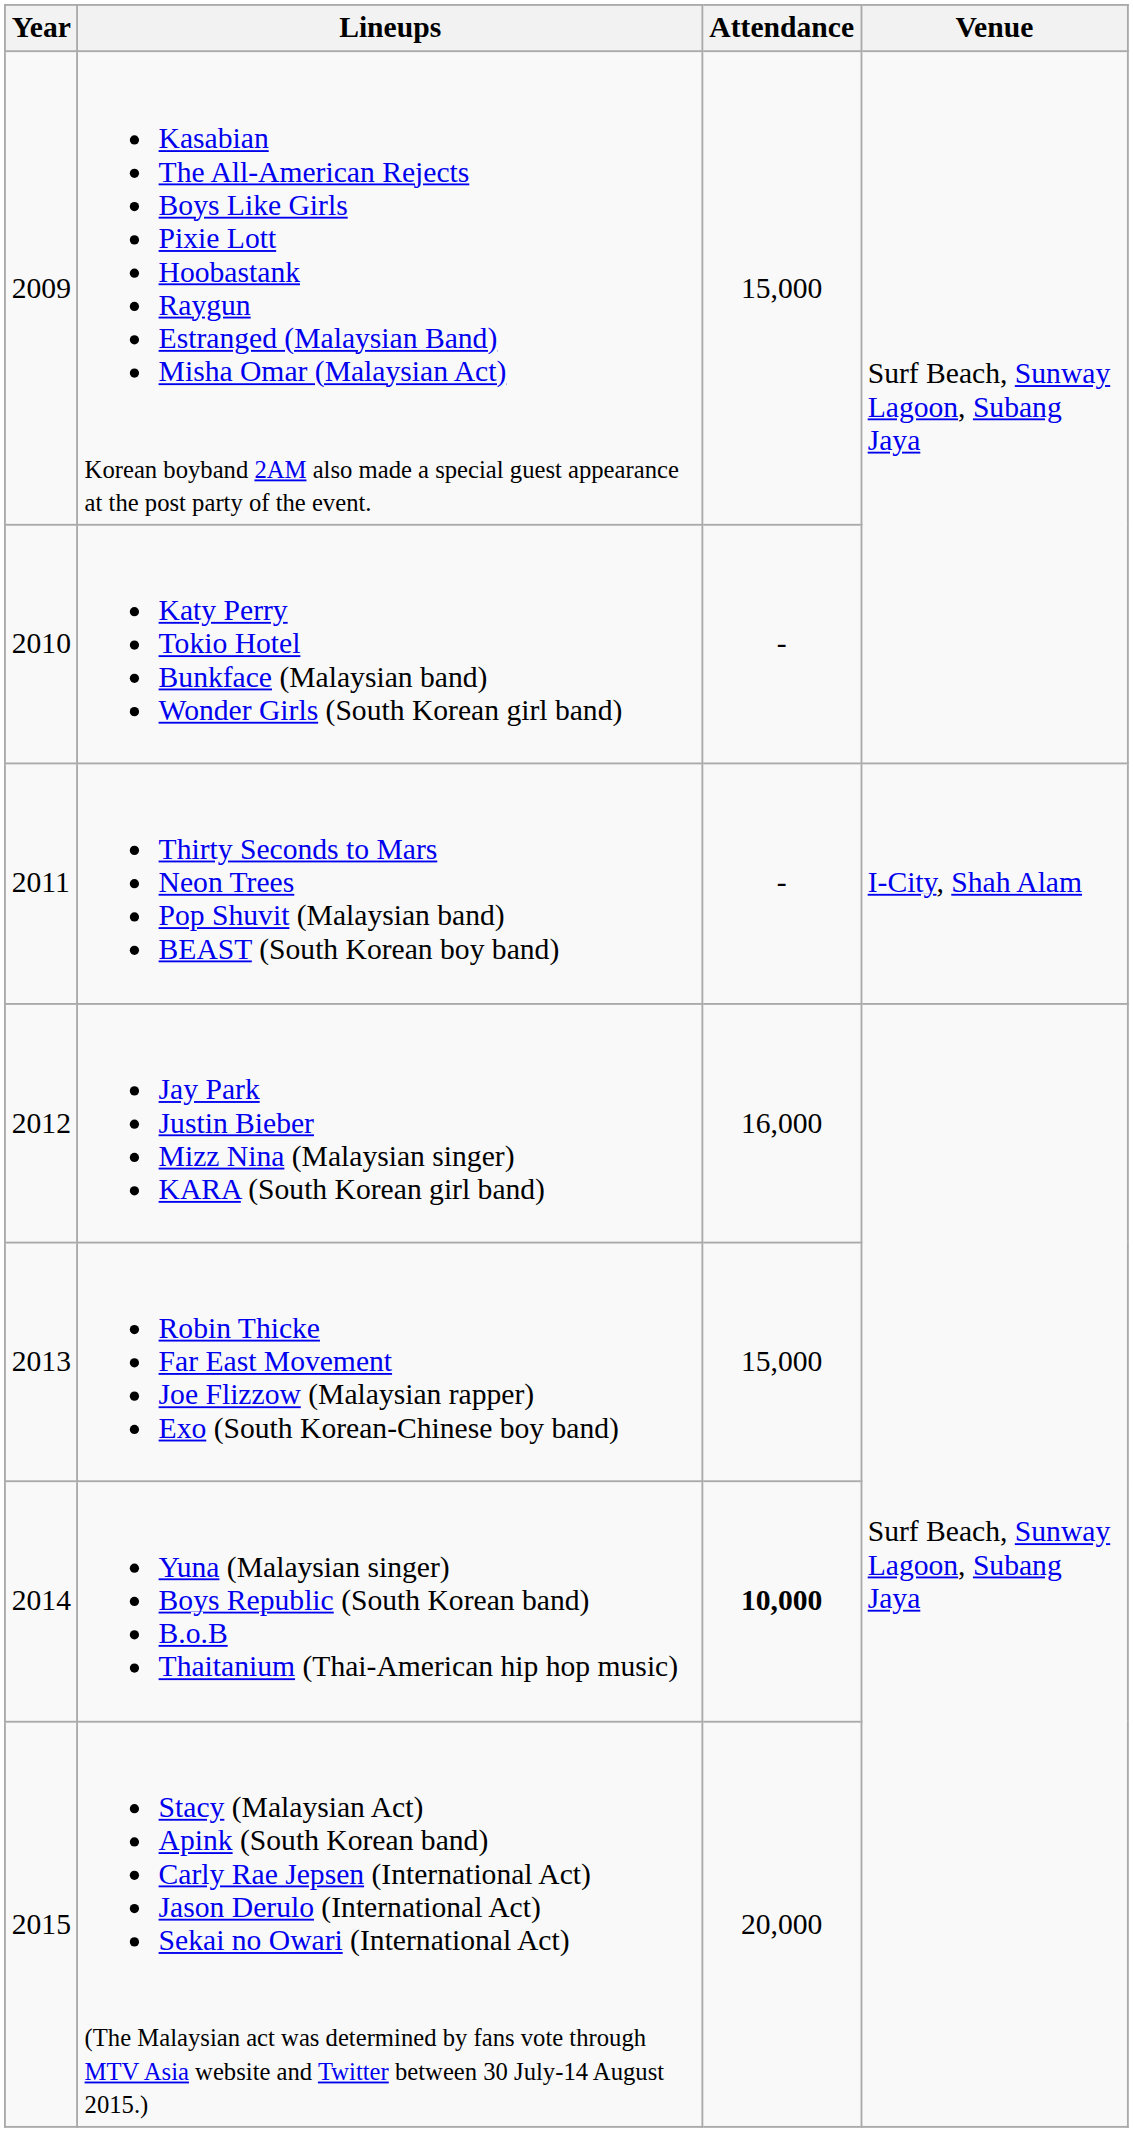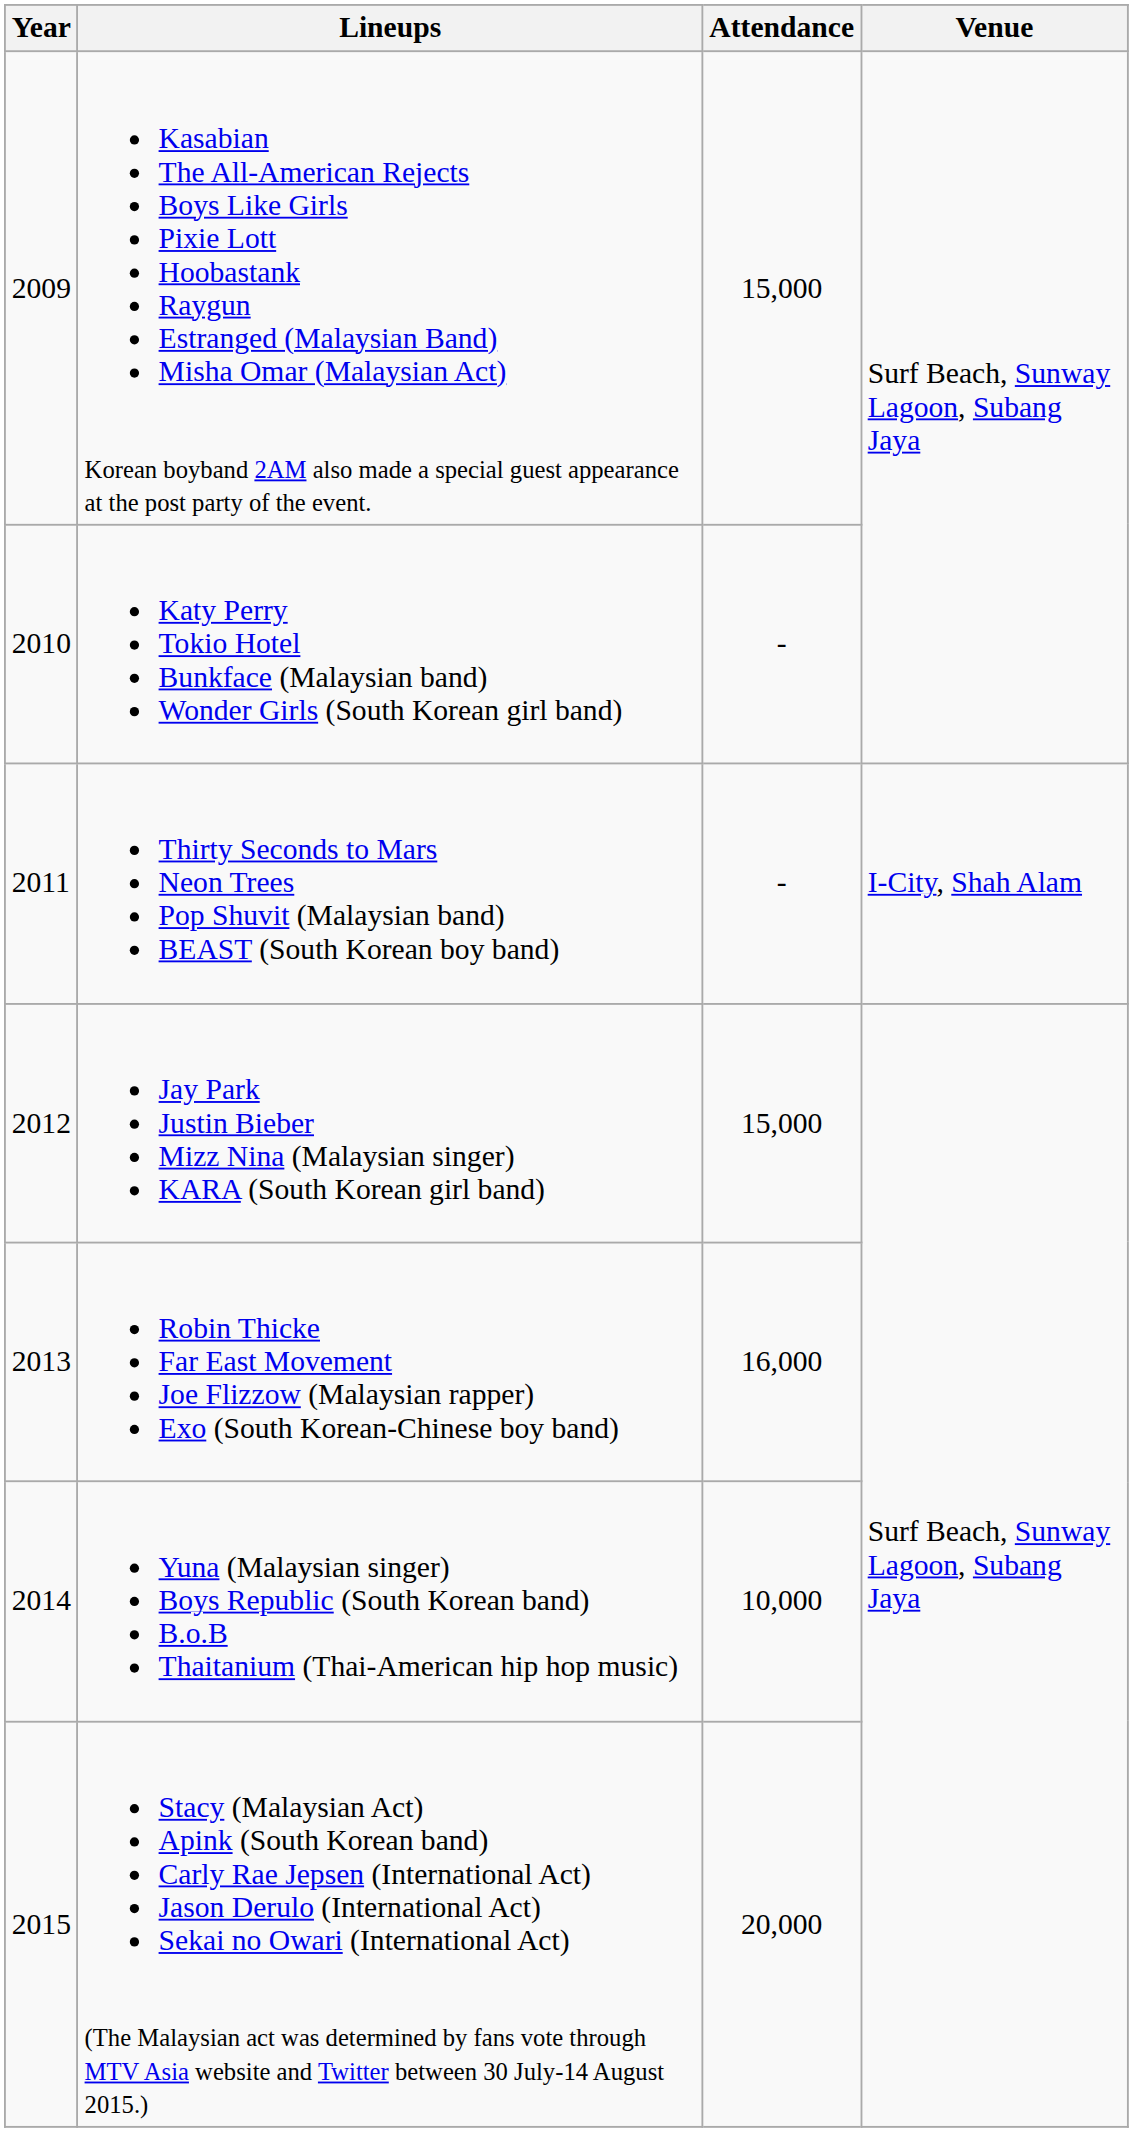(782, 1122) 16,000 -> (782, 1122) 15,000
(782, 1361) 15,000 -> (782, 1361) 16,000
(782, 1600) bold -> (782, 1600) normal
